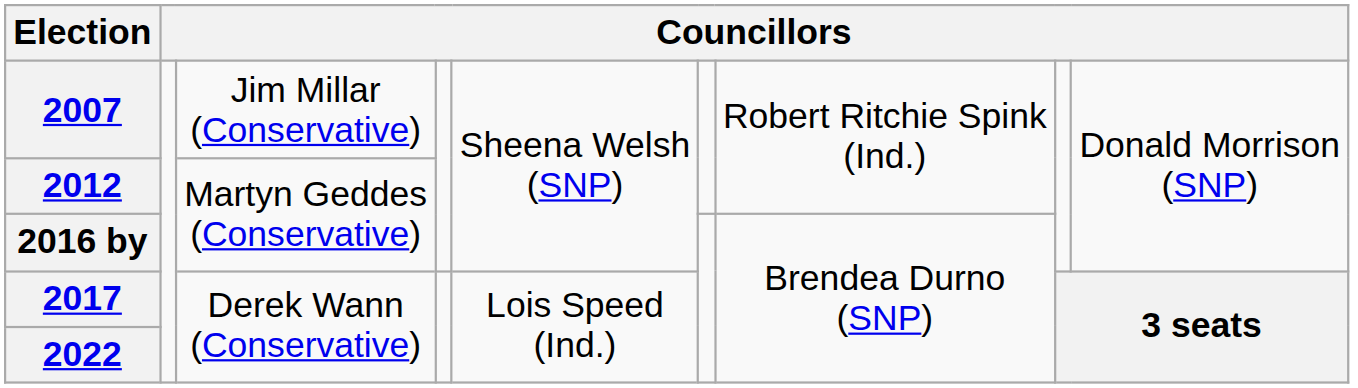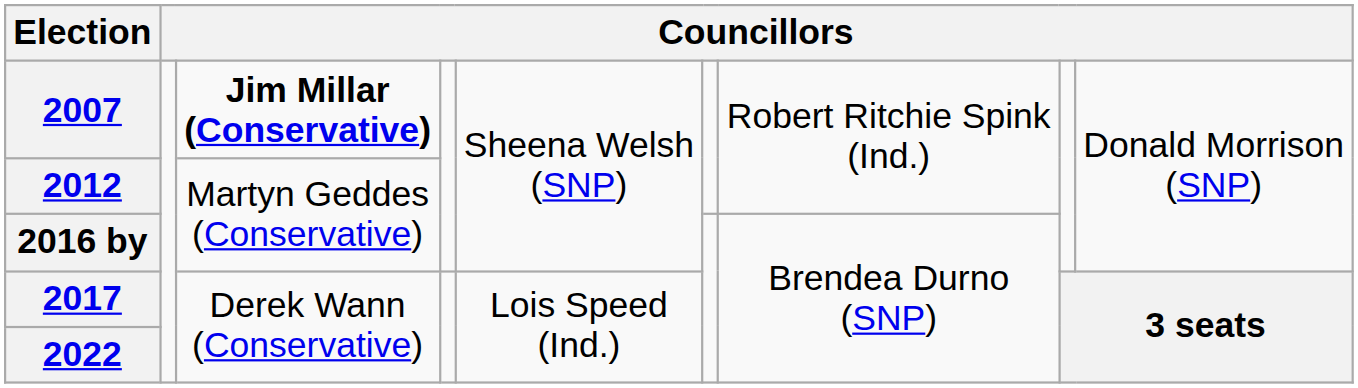(306, 108) normal -> (308, 108) bold
